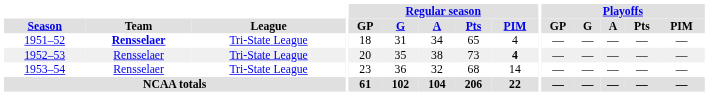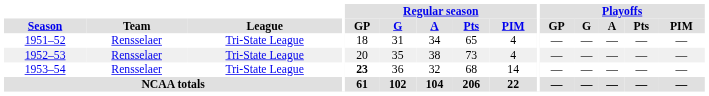(139, 40) bold -> (137, 40) normal
(515, 55) bold -> (513, 55) normal
(365, 69) normal -> (362, 69) bold
